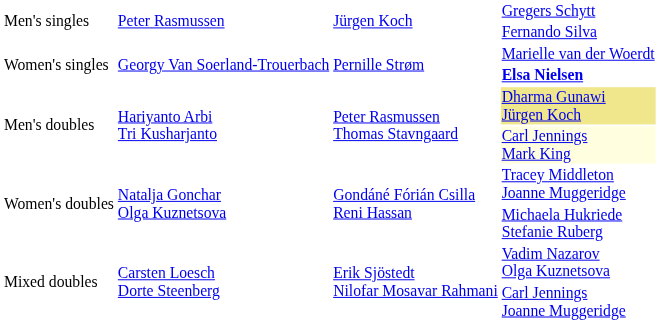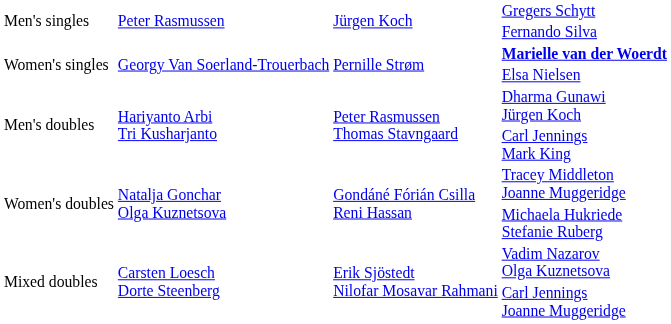(578, 53) normal -> (584, 53) bold
(542, 75) bold -> (541, 75) normal
(554, 105) khaki background -> (554, 105) no background
(545, 145) lightyellow background -> (545, 145) no background
